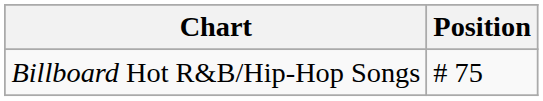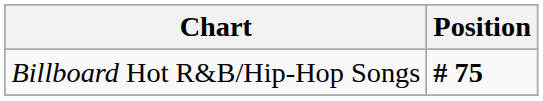(458, 71) normal -> (458, 71) bold
